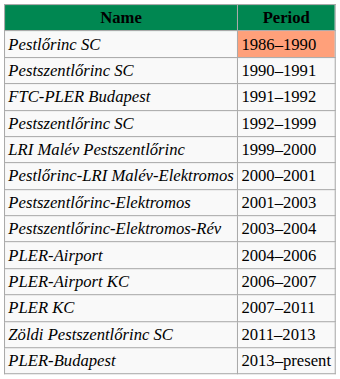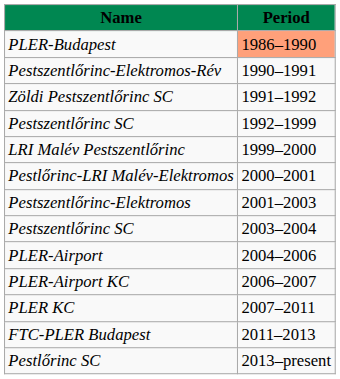(54, 44) Pestlőrinc SC -> (62, 44) PLER-Budapest
(71, 70) Pestszentlőrinc SC -> (115, 70) Pestszentlőrinc-Elektromos-Rév
(79, 96) FTC-PLER Budapest -> (91, 96) Zöldi Pestszentlőrinc SC
(115, 228) Pestszentlőrinc-Elektromos-Rév -> (71, 228) Pestszentlőrinc SC
(91, 334) Zöldi Pestszentlőrinc SC -> (79, 334) FTC-PLER Budapest
(62, 360) PLER-Budapest -> (54, 360) Pestlőrinc SC
